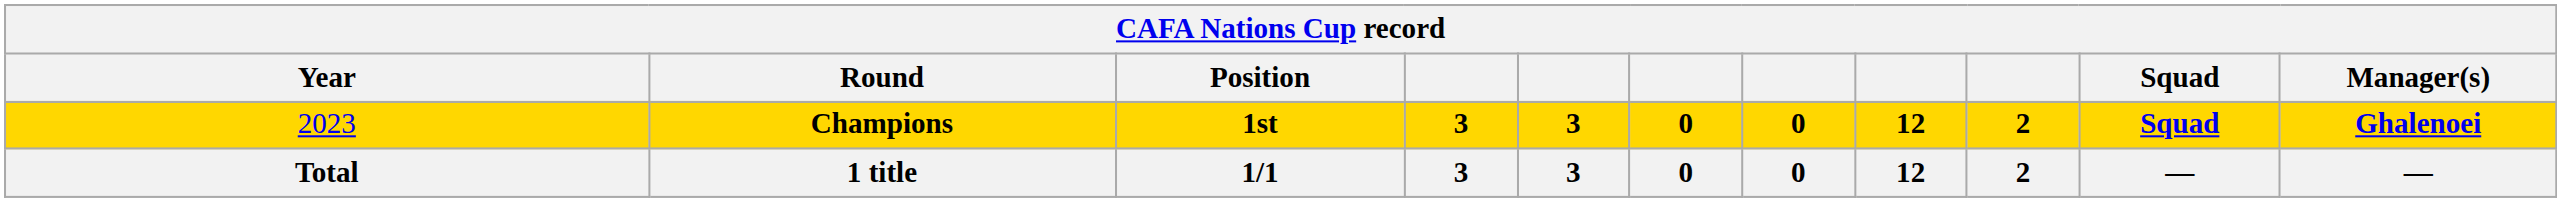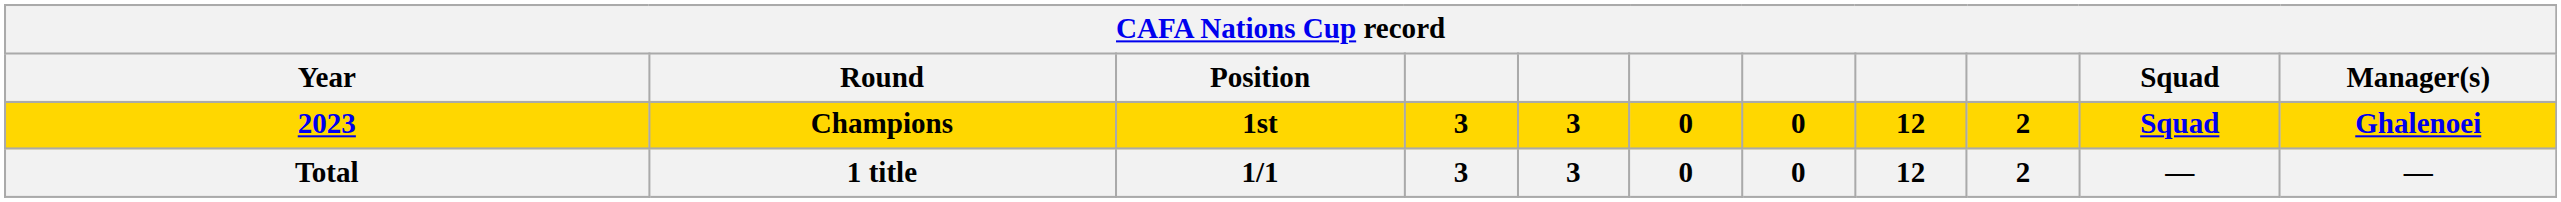(327, 124) normal -> (327, 124) bold
